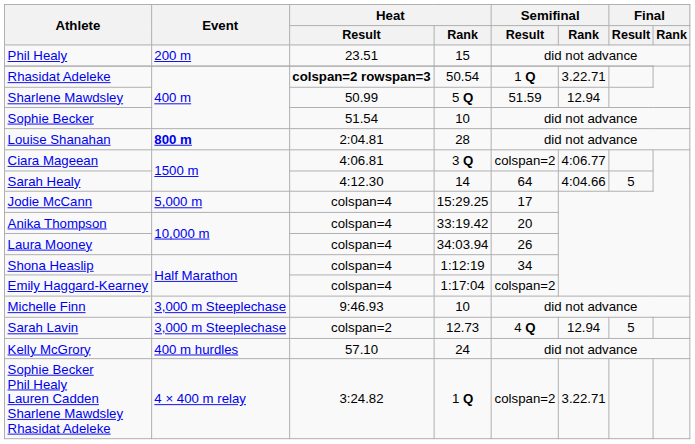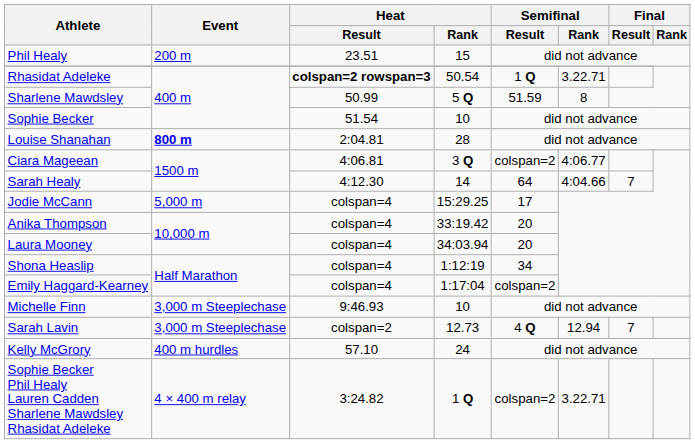(584, 98) 12.94 -> (584, 98) 8
(631, 182) 5 -> (631, 182) 7
(525, 244) 26 -> (525, 244) 20
(631, 328) 5 -> (631, 328) 7
